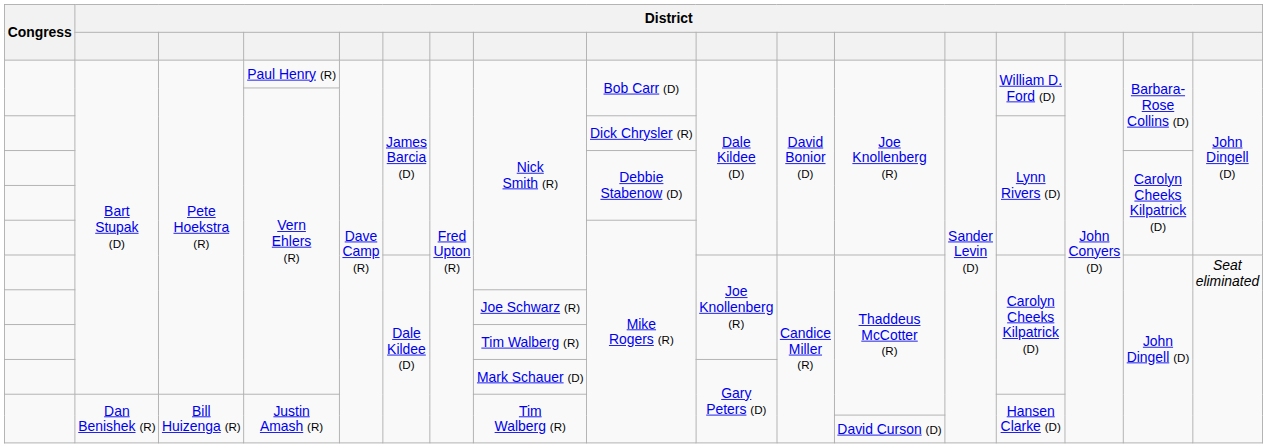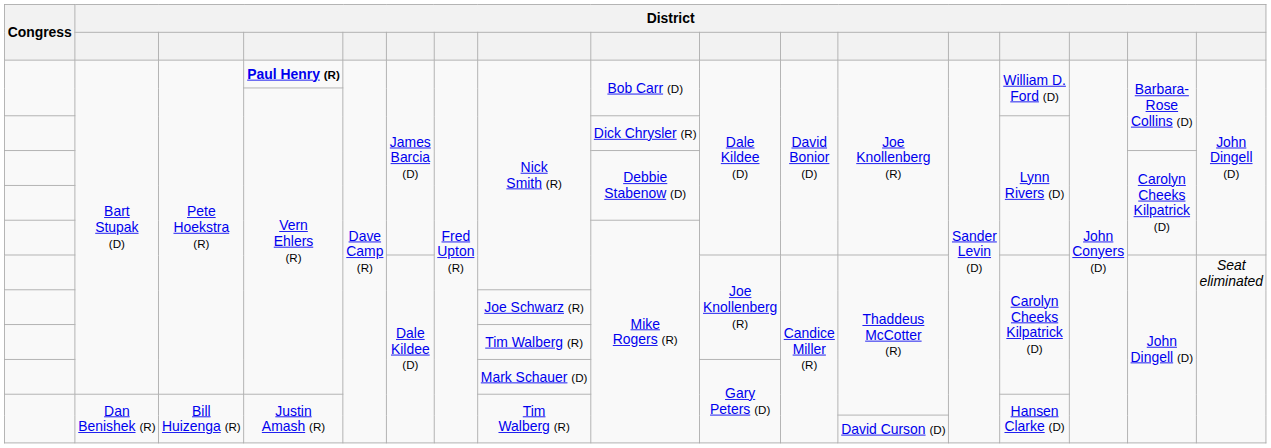(292, 74) normal -> (294, 74) bold
